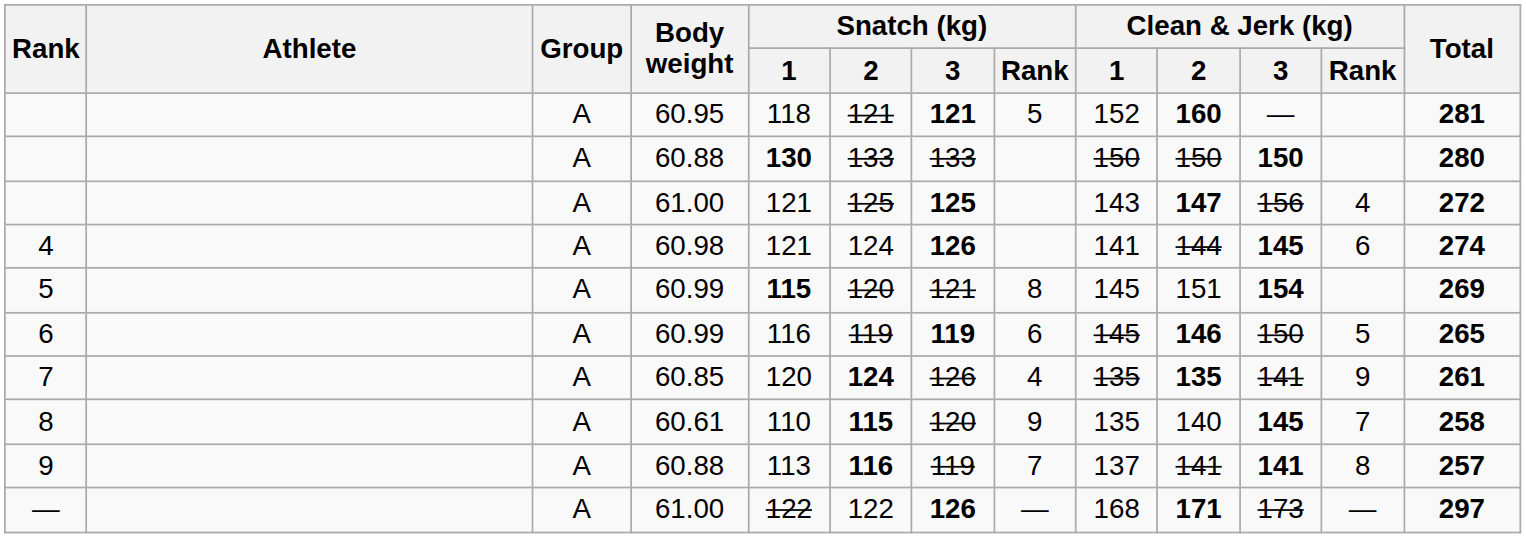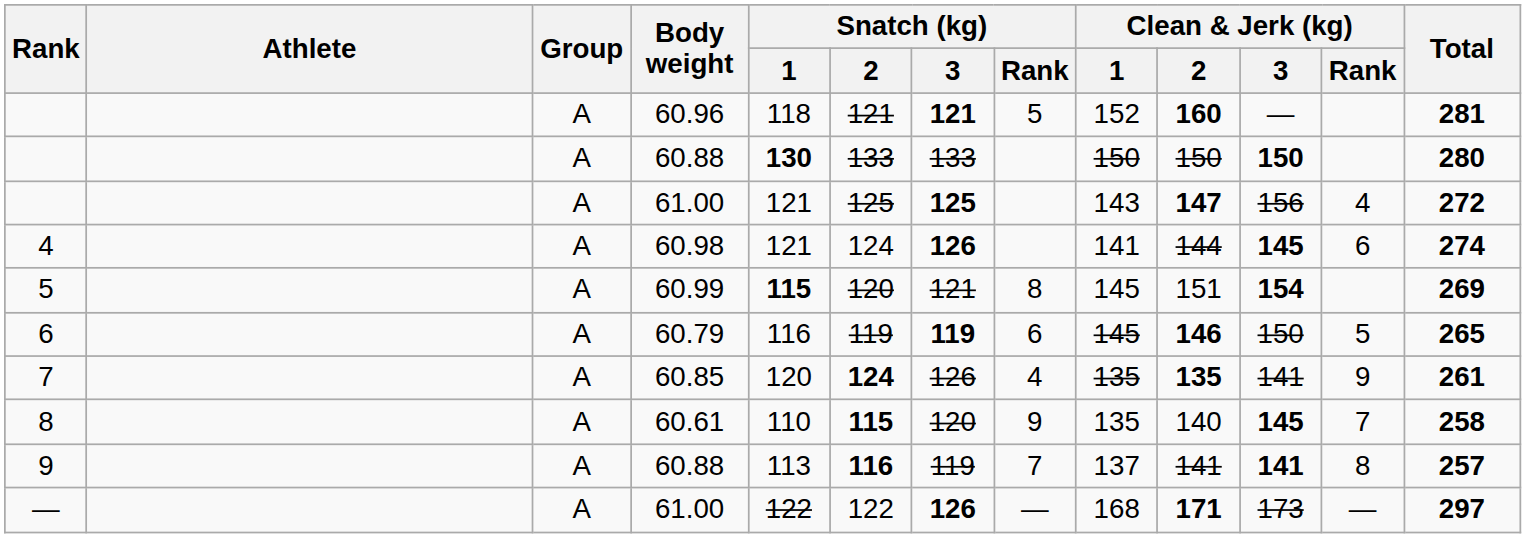(690, 114) 60.95 -> (690, 114) 60.96
(690, 333) 60.99 -> (690, 333) 60.79
